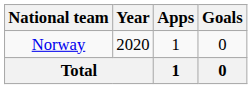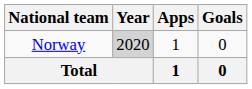(133, 44) no background -> (133, 44) lightgrey background
